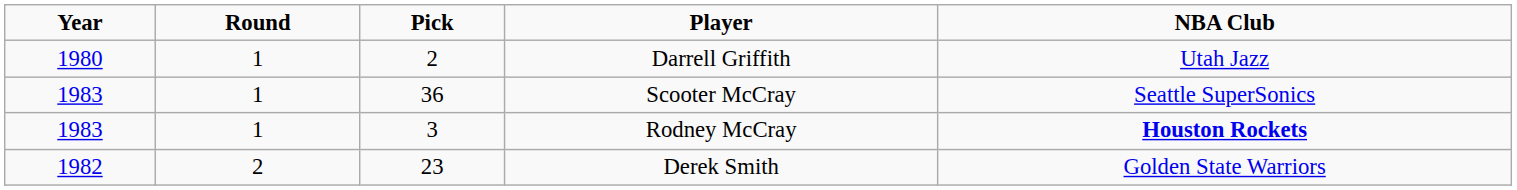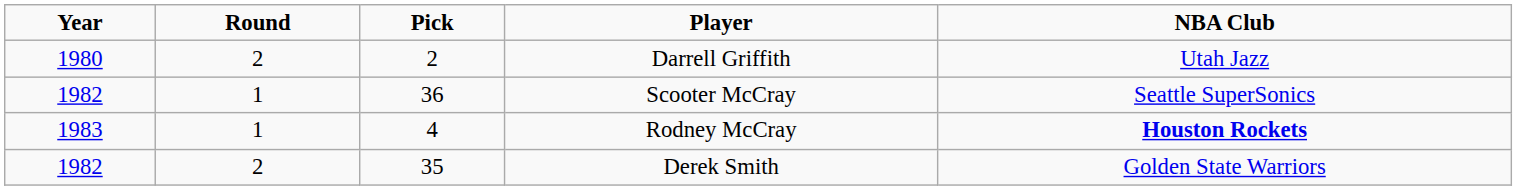(258, 58) 1 -> (258, 58) 2
(80, 94) 1983 -> (80, 94) 1982
(432, 130) 3 -> (432, 130) 4
(432, 166) 23 -> (432, 166) 35
